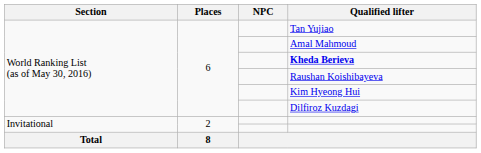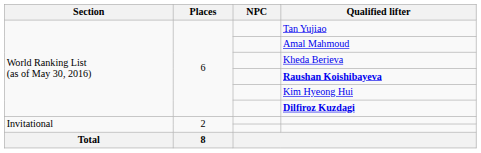(322, 60) bold -> (313, 60) normal
(336, 76) normal -> (332, 76) bold
(324, 108) normal -> (319, 108) bold
